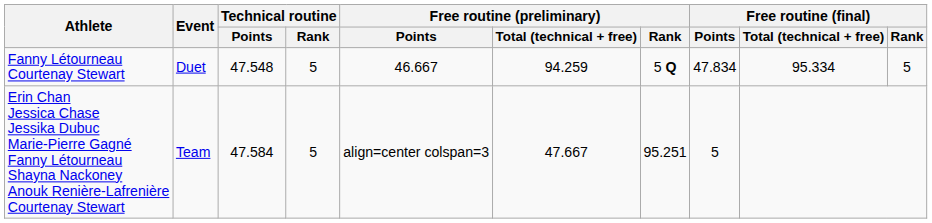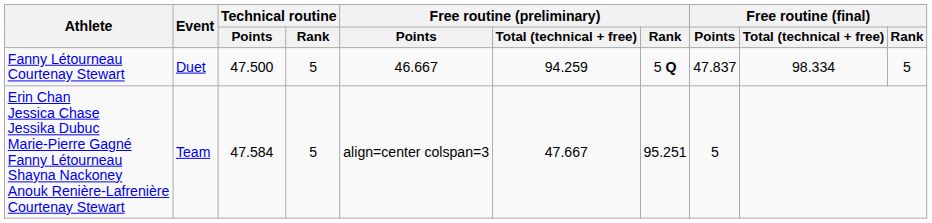(252, 67) 47.548 -> (252, 67) 47.500
(715, 67) 47.834 -> (715, 67) 47.837
(814, 67) 95.334 -> (814, 67) 98.334
